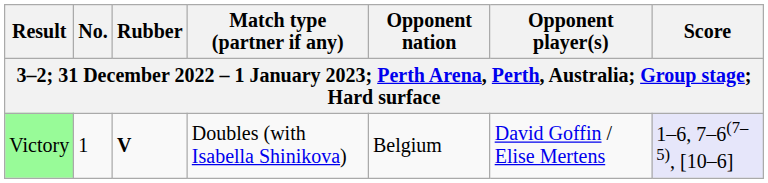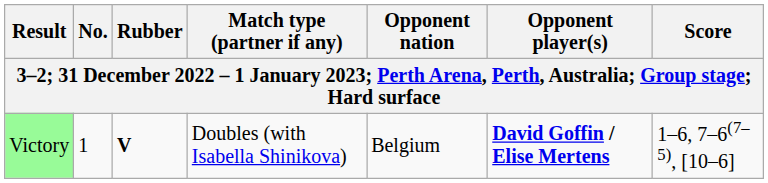(553, 145) normal -> (553, 145) bold
(702, 145) lavender background -> (703, 145) no background
